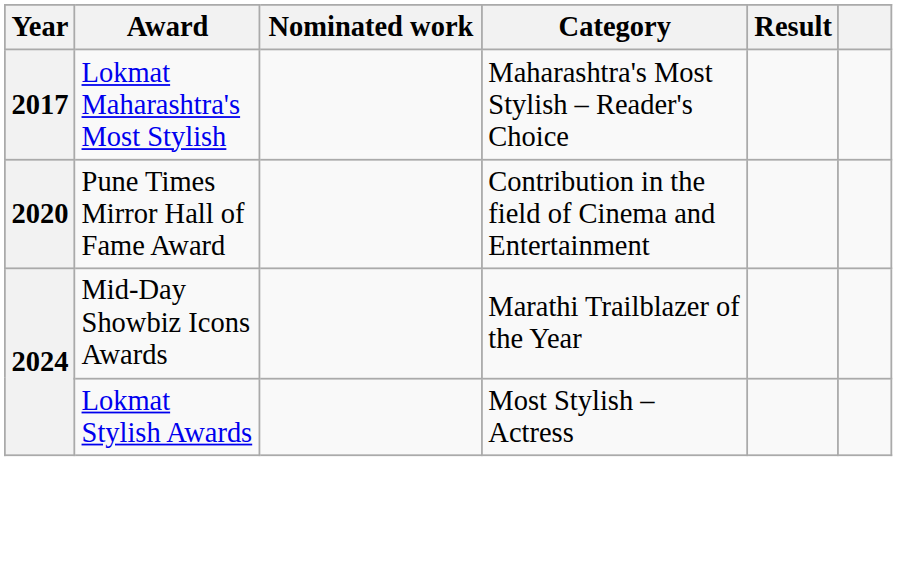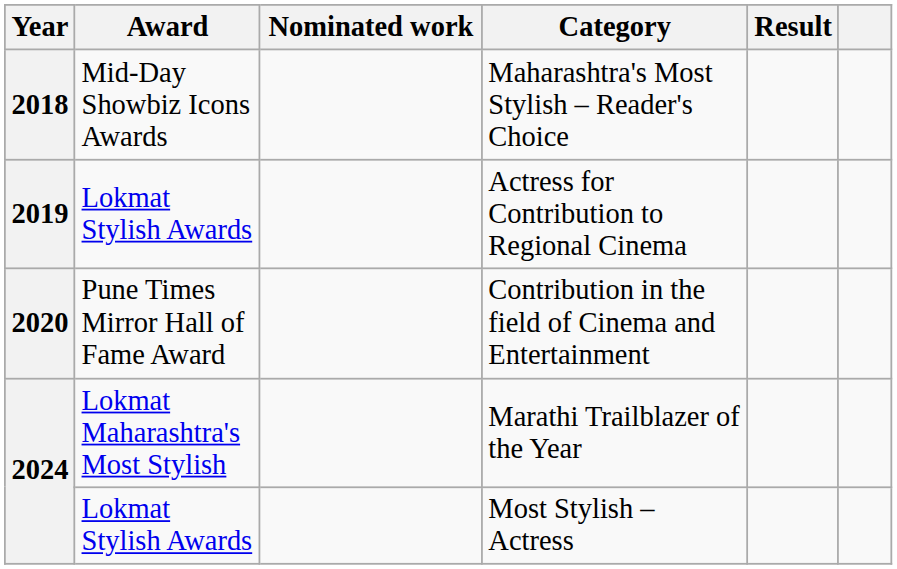(40, 104) 2017 -> (40, 104) 2018
(161, 104) Lokmat Maharashtra's Most Stylish -> (166, 104) Mid-Day Showbiz Icons Awards
+ row: (588, 213)
(166, 322) Mid-Day Showbiz Icons Awards -> (161, 432) Lokmat Maharashtra's Most Stylish
